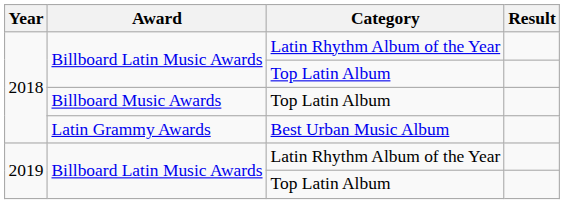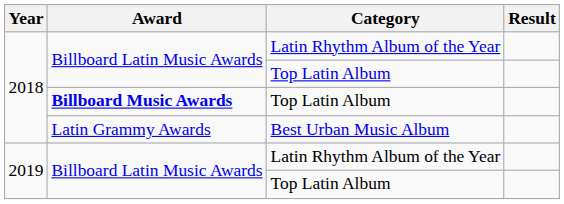(136, 101) normal -> (142, 101) bold
